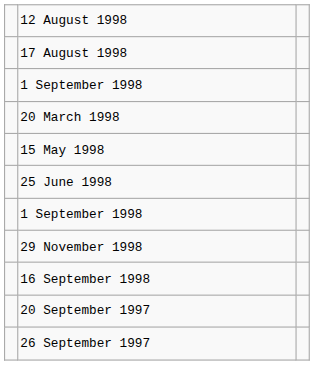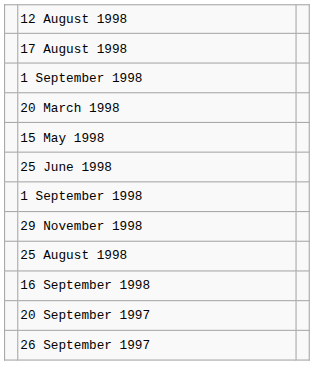+ row: (11, 256)
